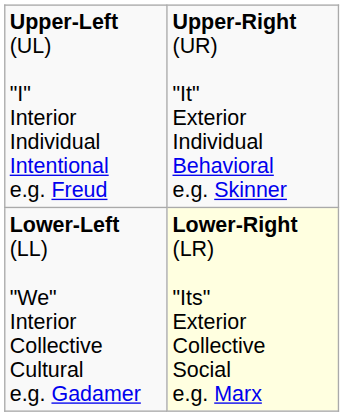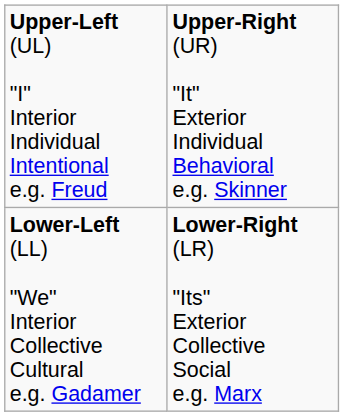(235, 309) lightyellow background -> (235, 309) no background
